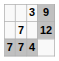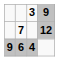(10, 47) 7 -> (10, 47) 9
(21, 47) 7 -> (21, 47) 6
